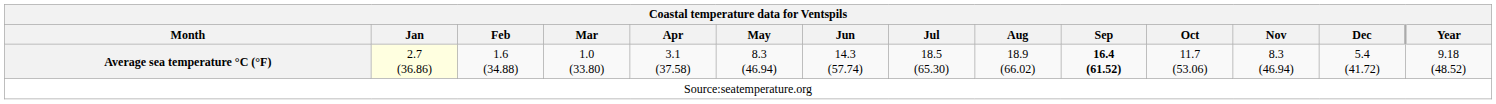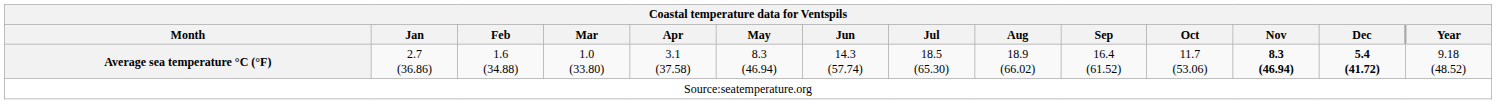(414, 61) lightyellow background -> (414, 61) no background
(1104, 61) bold -> (1104, 61) normal
(1276, 61) normal -> (1276, 61) bold
(1362, 61) normal -> (1362, 61) bold
